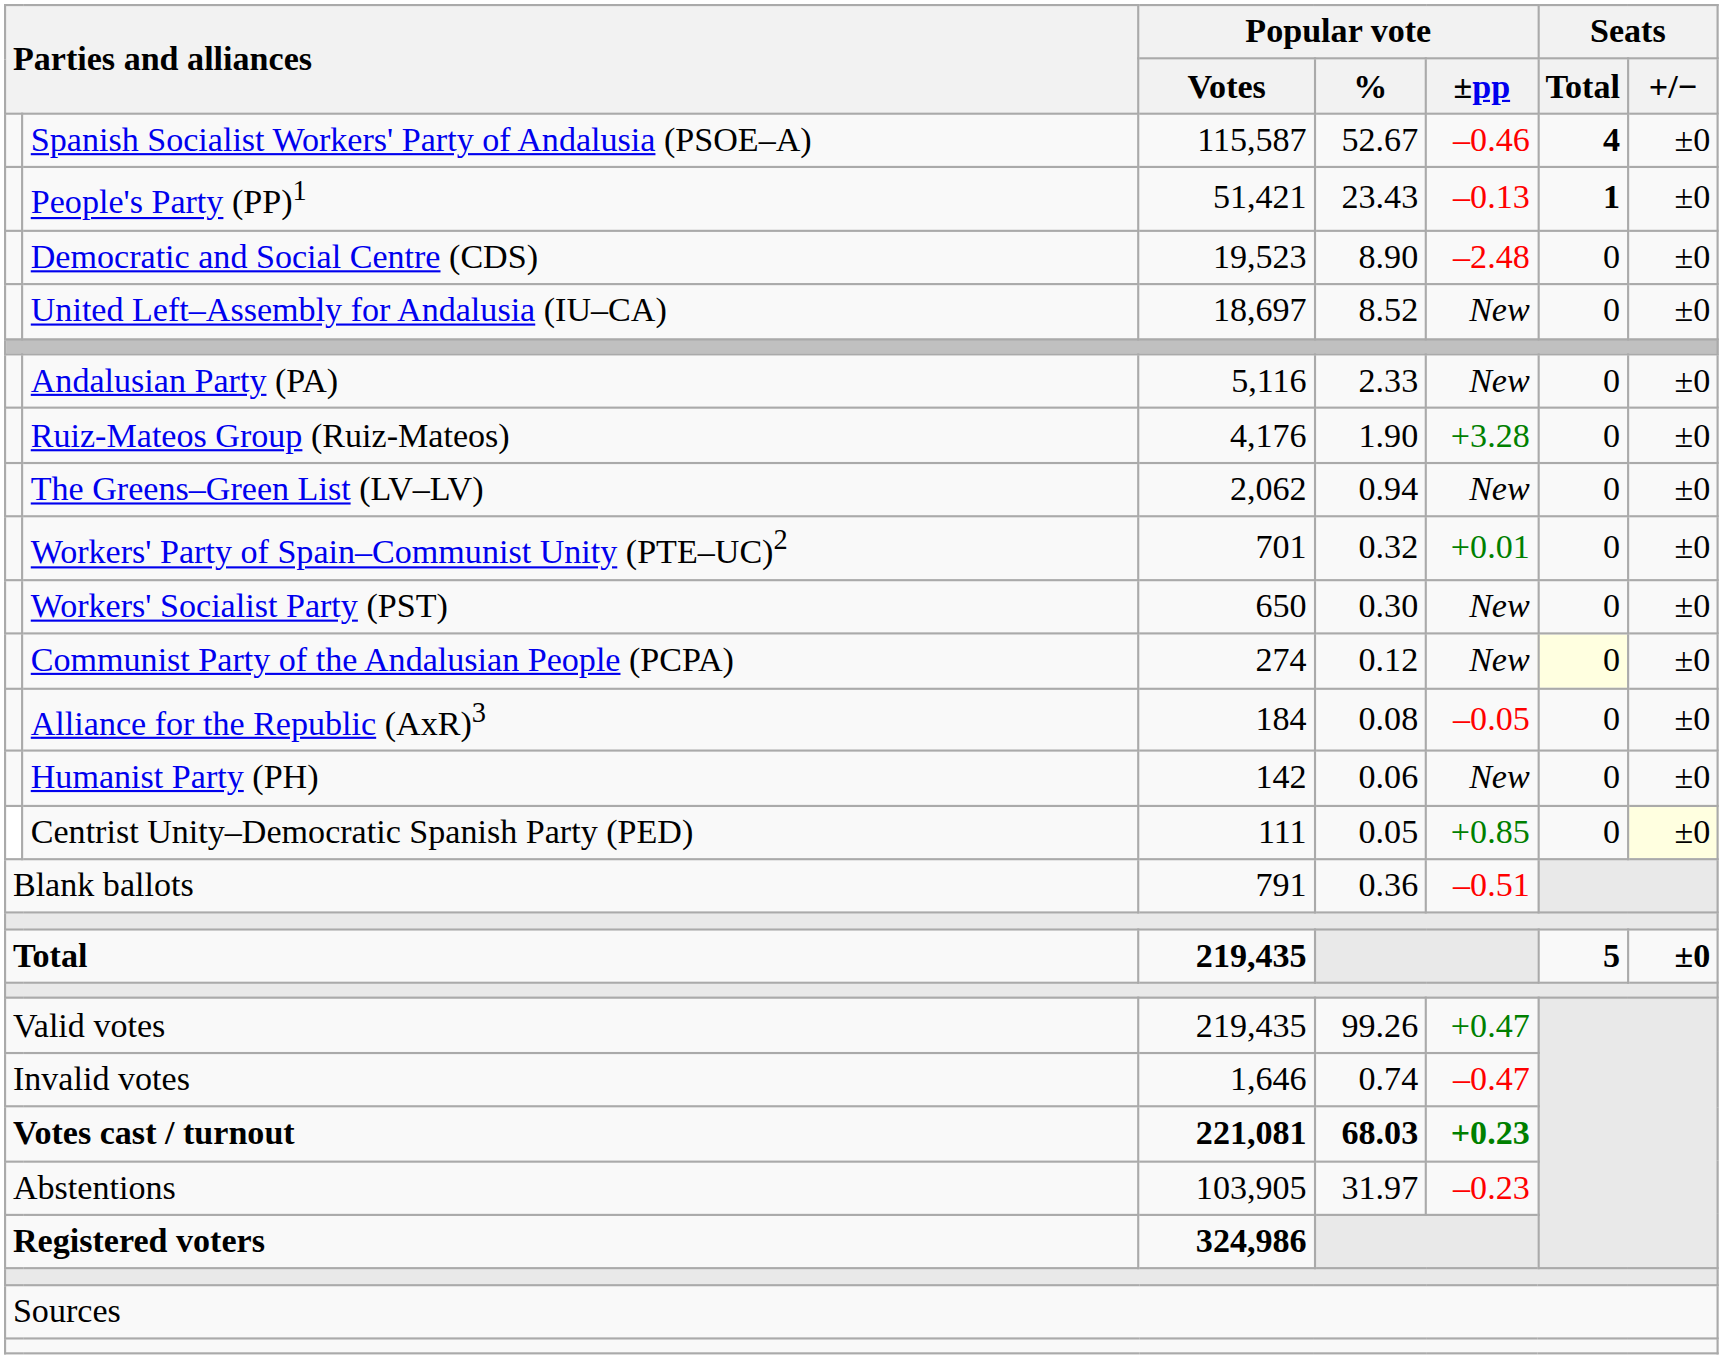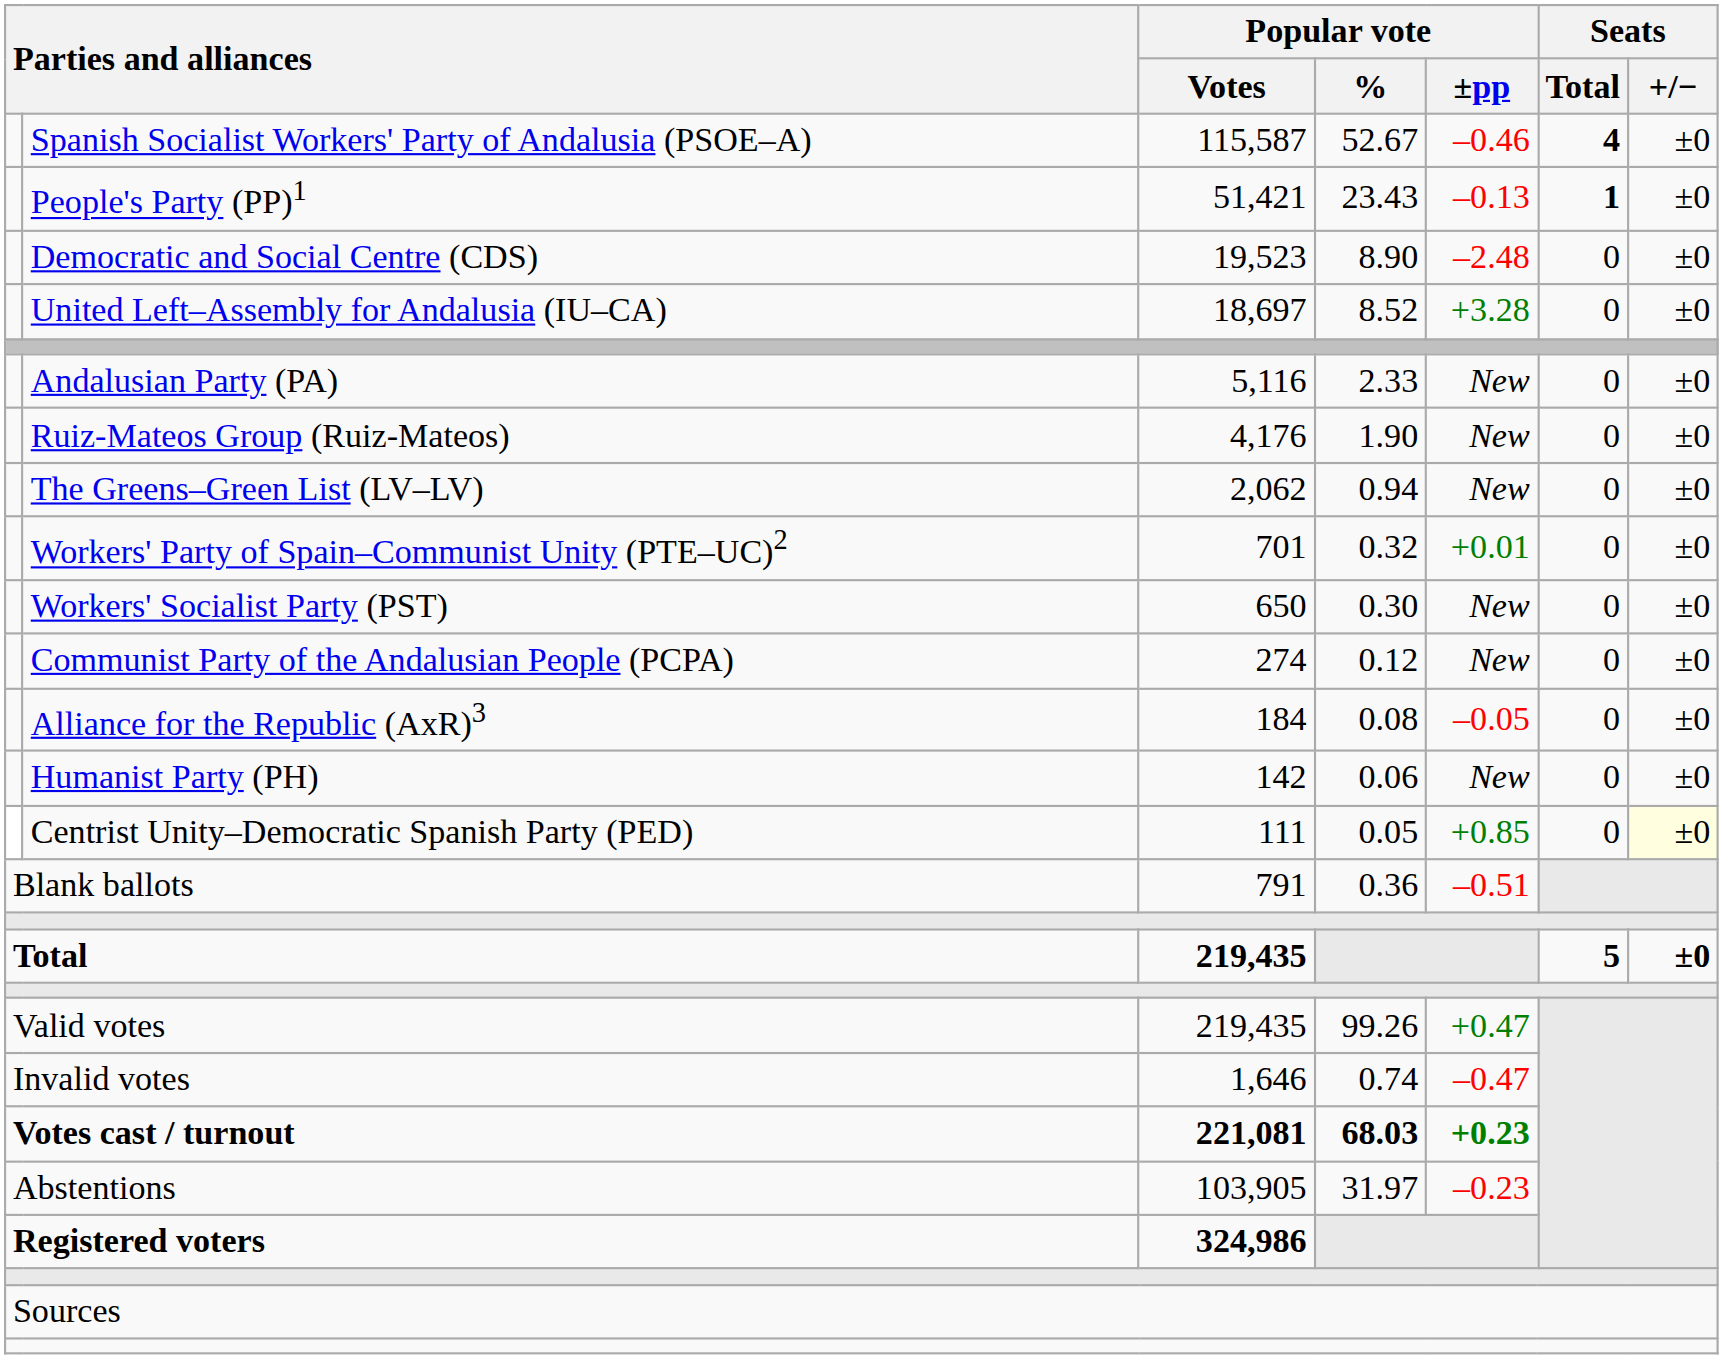(1499, 310) New -> (1490, 310) +3.28
(1490, 434) +3.28 -> (1499, 434) New
(1611, 660) lightyellow background -> (1611, 660) no background
